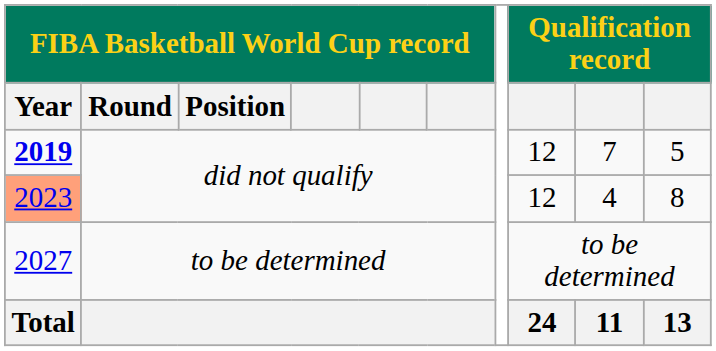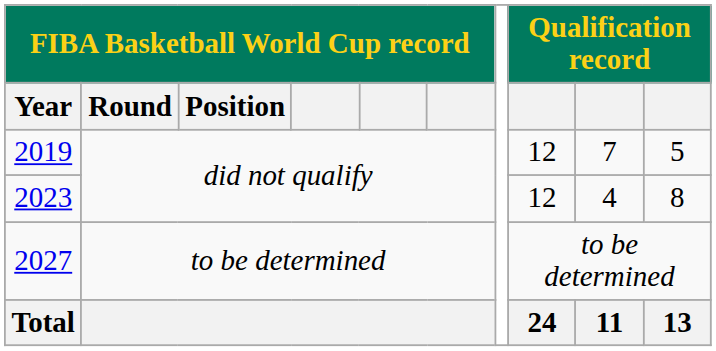(43, 151) bold -> (43, 151) normal
(43, 197) lightsalmon background -> (43, 197) no background
